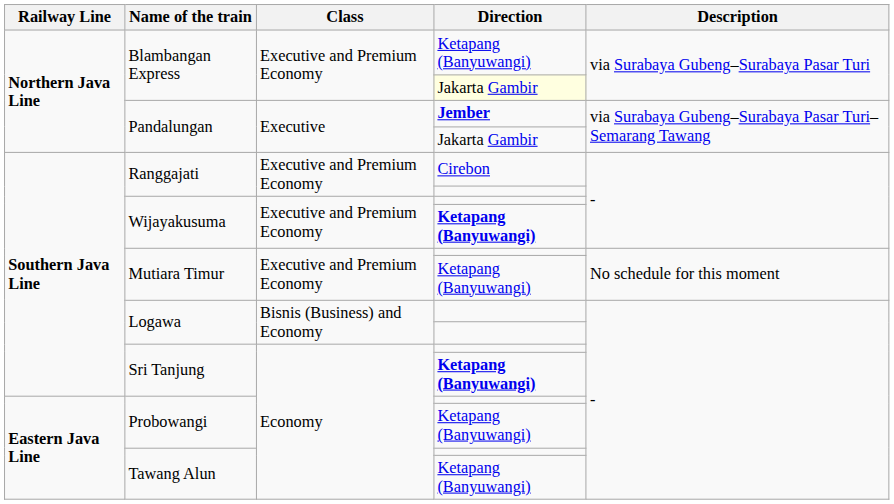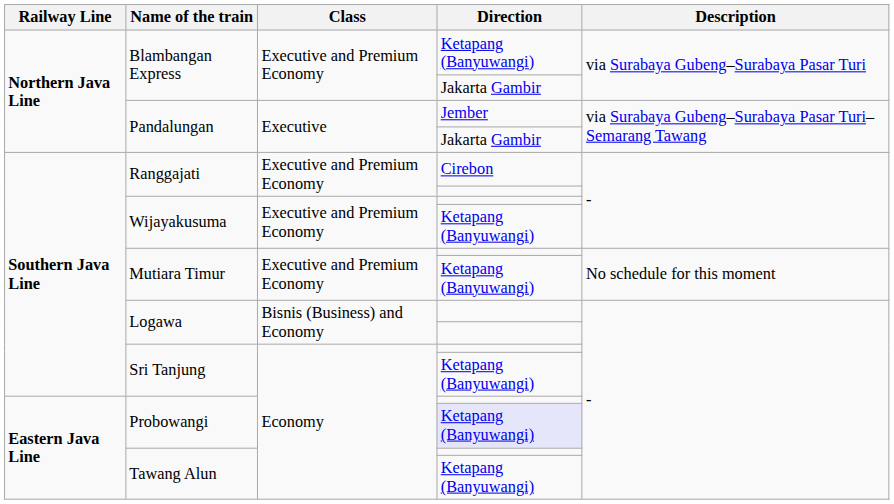(487, 87) lightyellow background -> (491, 87) no background
(464, 113) bold -> (464, 113) normal
(486, 226) bold -> (487, 226) normal
(486, 373) bold -> (487, 373) normal
(484, 425) no background -> (487, 425) lavender background
